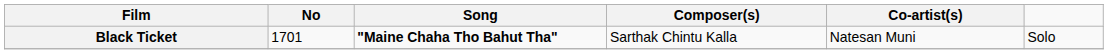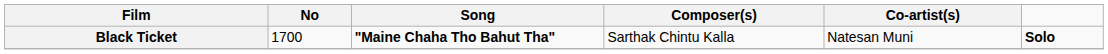(287, 37) 1701 -> (287, 37) 1700
(1042, 37) normal -> (1040, 37) bold
